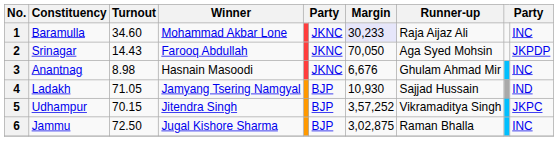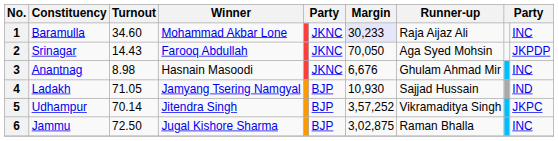(127, 107) 70.15 -> (127, 107) 70.14
